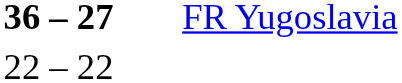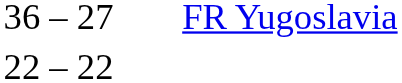(59, 16) bold -> (59, 16) normal
